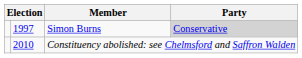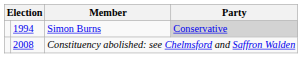(23, 28) 1997 -> (23, 28) 1994
(23, 45) 2010 -> (23, 45) 2008
